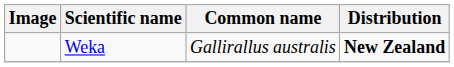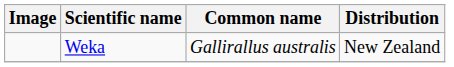(395, 47) bold -> (392, 47) normal
